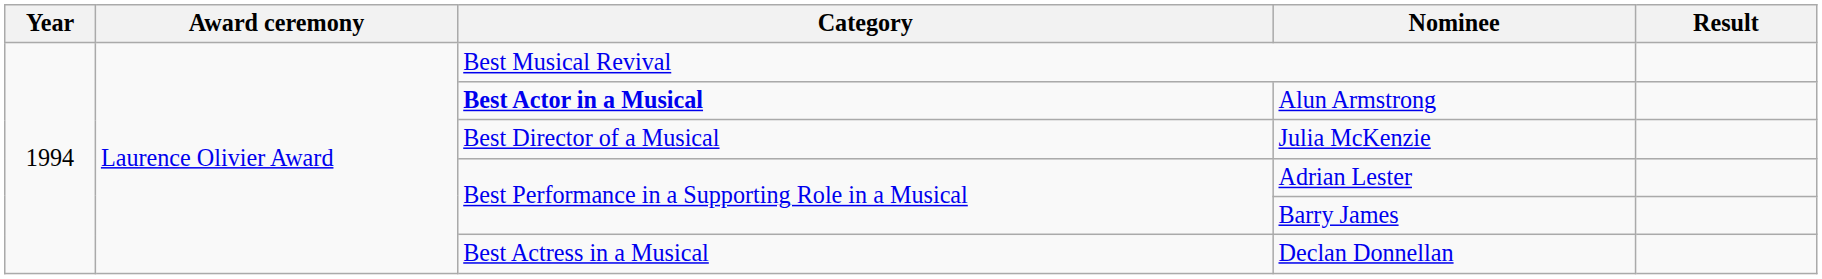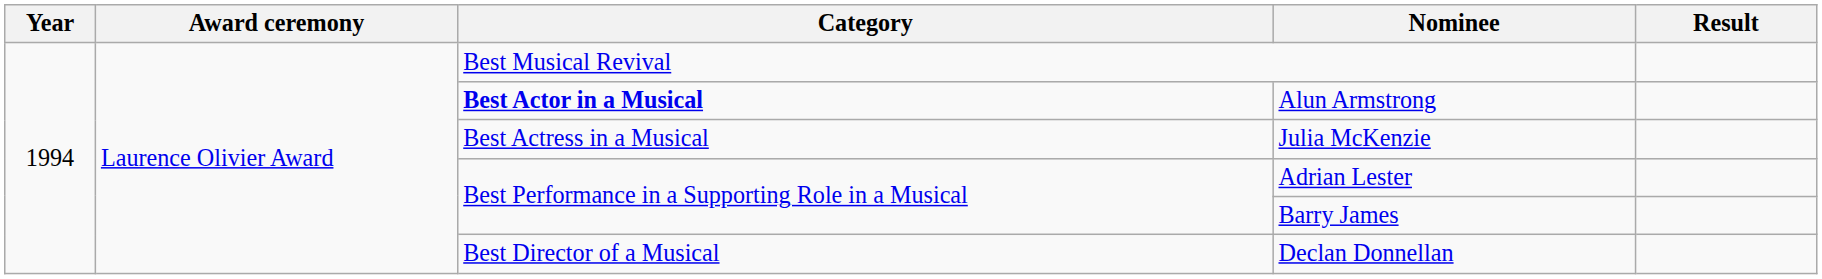(591, 138) Best Director of a Musical -> (586, 138) Best Actress in a Musical
(586, 253) Best Actress in a Musical -> (591, 253) Best Director of a Musical
